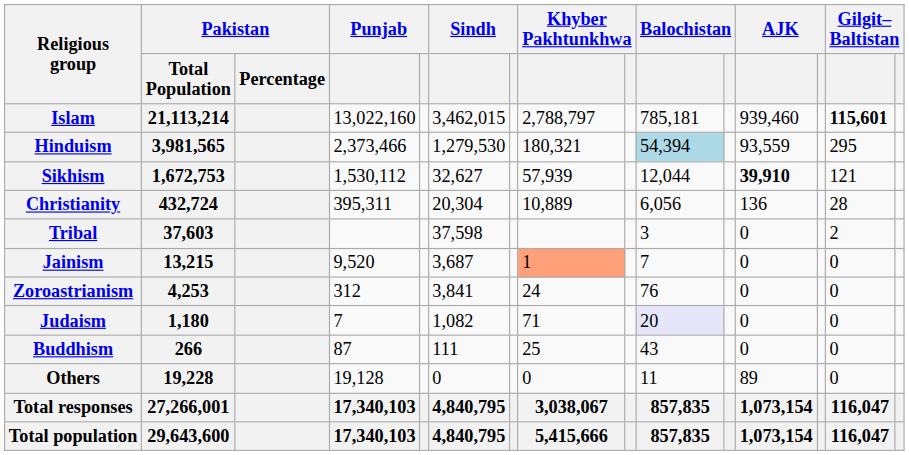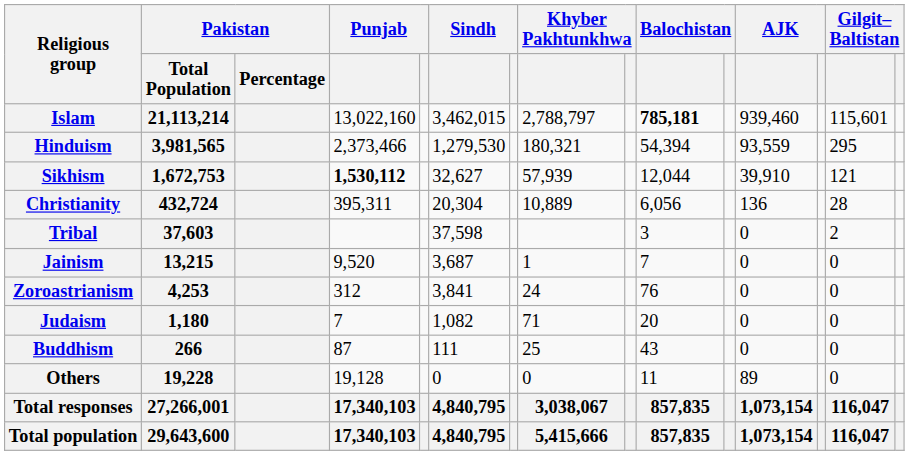(670, 117) normal -> (670, 117) bold
(859, 117) bold -> (859, 117) normal
(665, 146) lightblue background -> (665, 146) no background
(370, 175) normal -> (369, 175) bold
(765, 175) bold -> (765, 175) normal
(527, 262) lightsalmon background -> (527, 262) no background
(649, 320) lavender background -> (649, 320) no background
